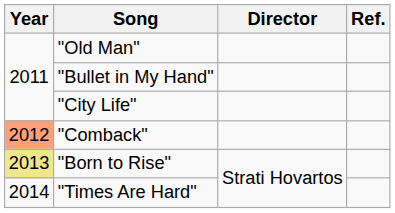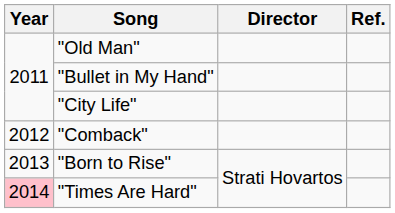(29, 134) lightsalmon background -> (29, 134) no background
(29, 163) khaki background -> (29, 163) no background
(29, 192) no background -> (29, 192) pink background
